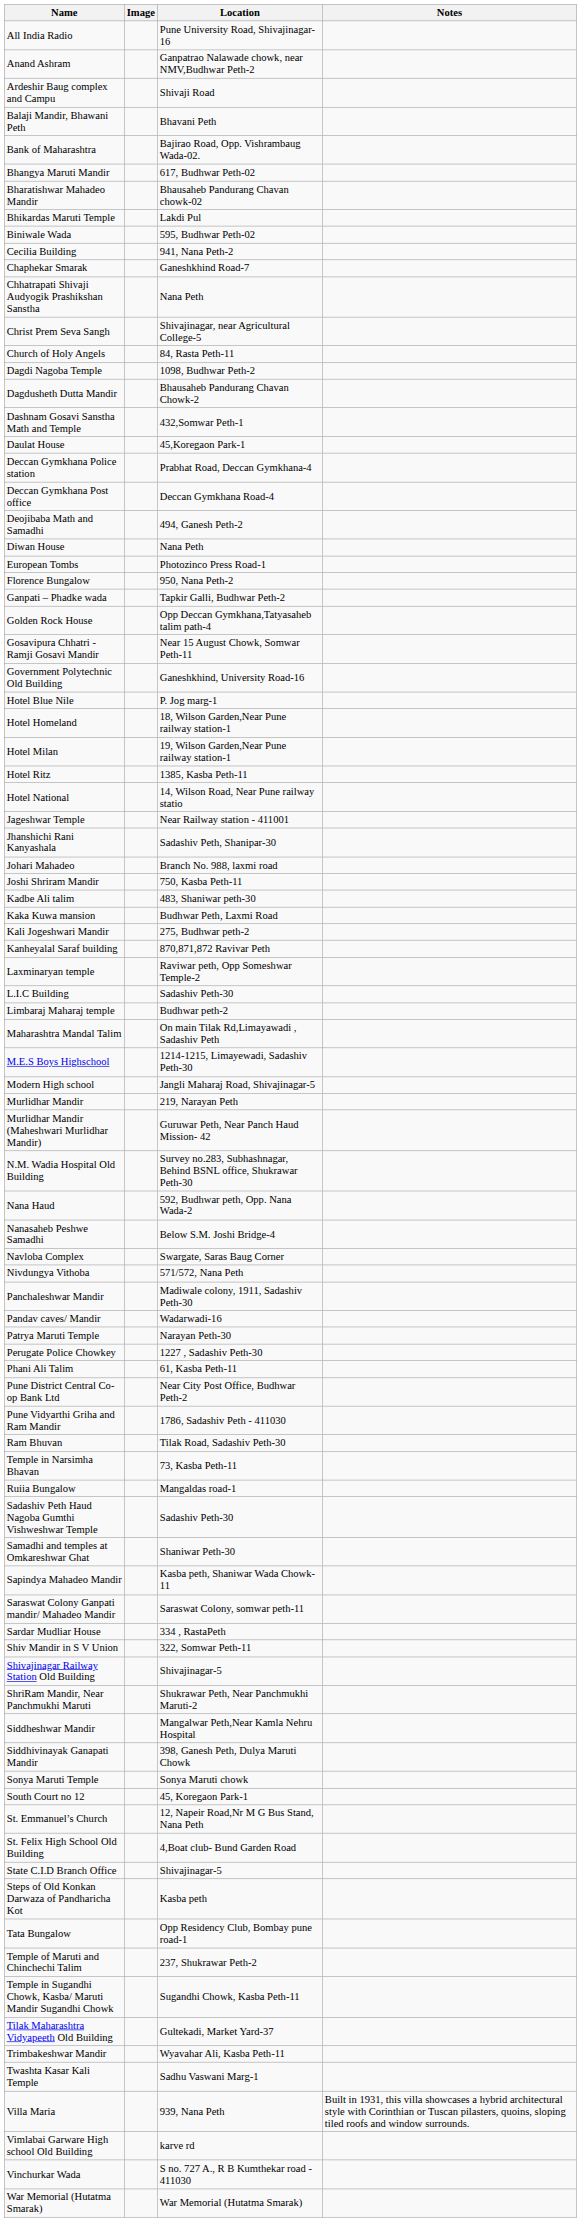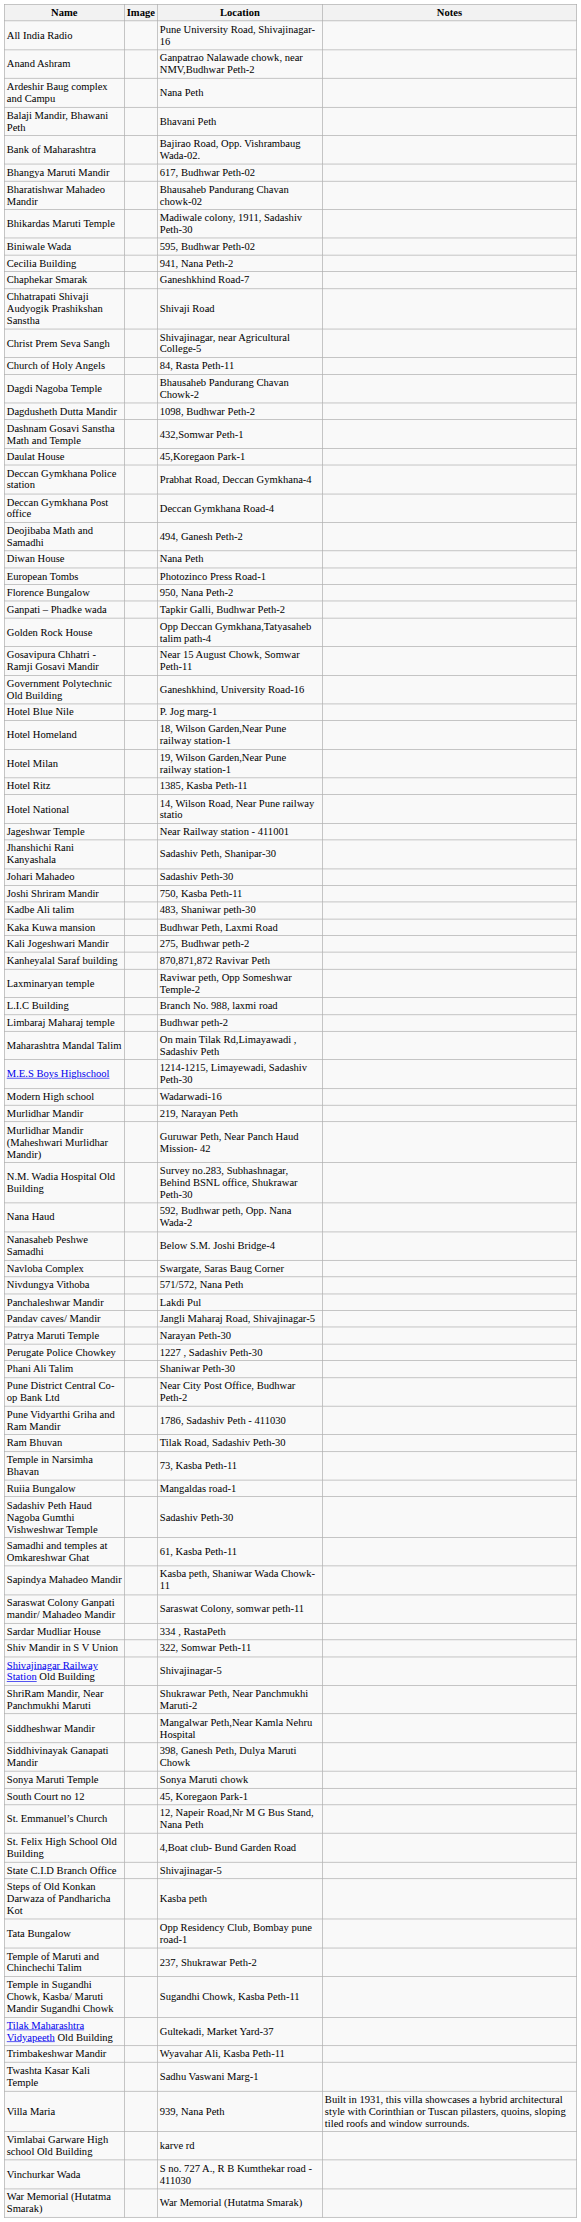(187, 92) Shivaji Road -> (182, 92) Nana Peth
(180, 218) Lakdi Pul -> (231, 224) Madiwale colony, 1911, Sadashiv Peth-30
(182, 297) Nana Peth -> (187, 308) Shivaji Road
(207, 371) 1098, Budhwar Peth-2 -> (224, 388) Bhausaheb Pandurang Chavan Chowk-2
(224, 393) Bhausaheb Pandurang Chavan Chowk-2 -> (207, 411) 1098, Budhwar Peth-2
(219, 865) Branch No. 988, laxmi road -> (197, 877) Sadashiv Peth-30
(197, 994) Sadashiv Peth-30 -> (219, 1006) Branch No. 988, laxmi road
(237, 1085) Jangli Maharaj Road, Shivajinagar-5 -> (191, 1097) Wadarwadi-16
(231, 1296) Madiwale colony, 1911, Sadashiv Peth-30 -> (180, 1302) Lakdi Pul
(191, 1319) Wadarwadi-16 -> (237, 1319) Jangli Maharaj Road, Shivajinagar-5
(198, 1369) 61, Kasba Peth-11 -> (197, 1369) Shaniwar Peth-30
(197, 1551) Shaniwar Peth-30 -> (198, 1551) 61, Kasba Peth-11
